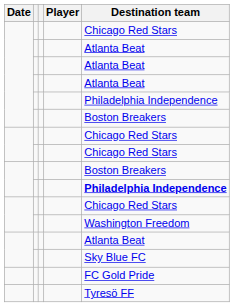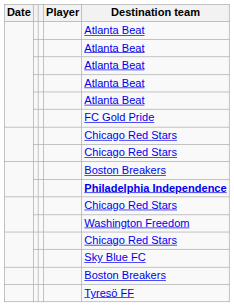(131, 30) Chicago Red Stars -> (114, 30) Atlanta Beat
(151, 100) Philadelphia Independence -> (114, 100) Atlanta Beat
(125, 118) Boston Breakers -> (119, 118) FC Gold Pride
(114, 240) Atlanta Beat -> (131, 240) Chicago Red Stars
(119, 275) FC Gold Pride -> (125, 275) Boston Breakers
